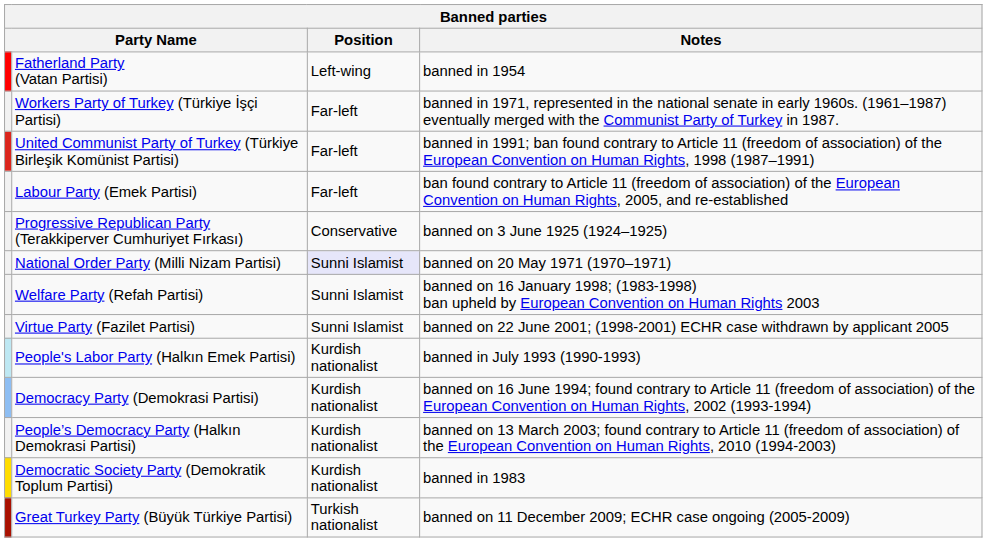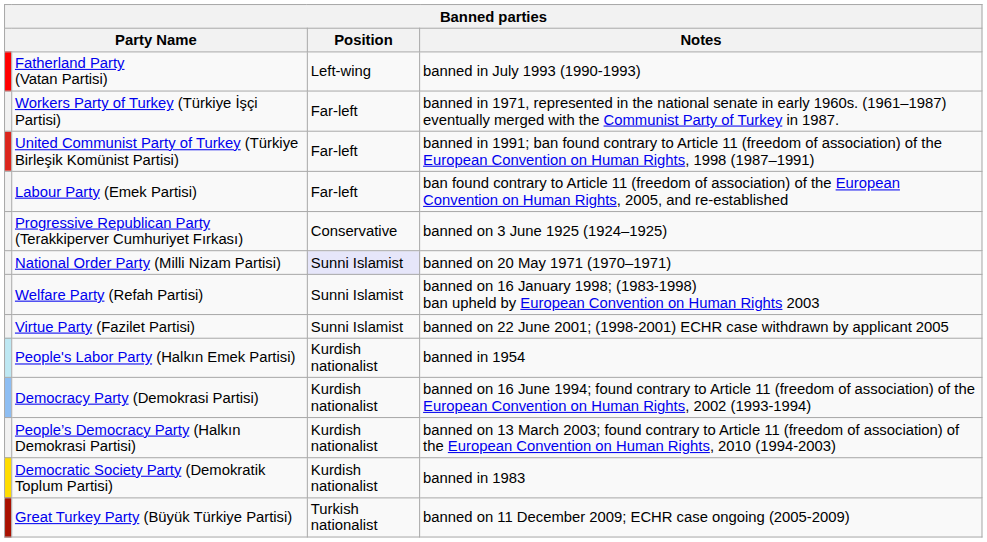(474, 72) banned in 1954 -> (532, 72) banned in July 1993 (1990-1993)
(532, 358) banned in July 1993 (1990-1993) -> (474, 358) banned in 1954
